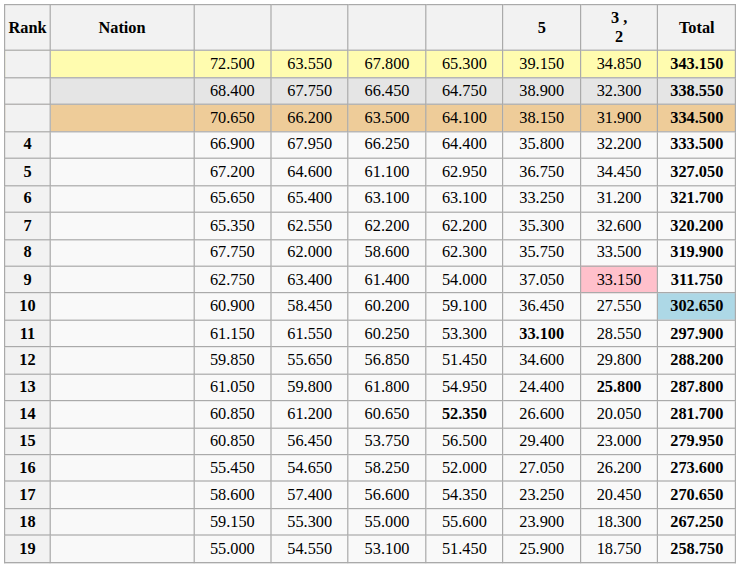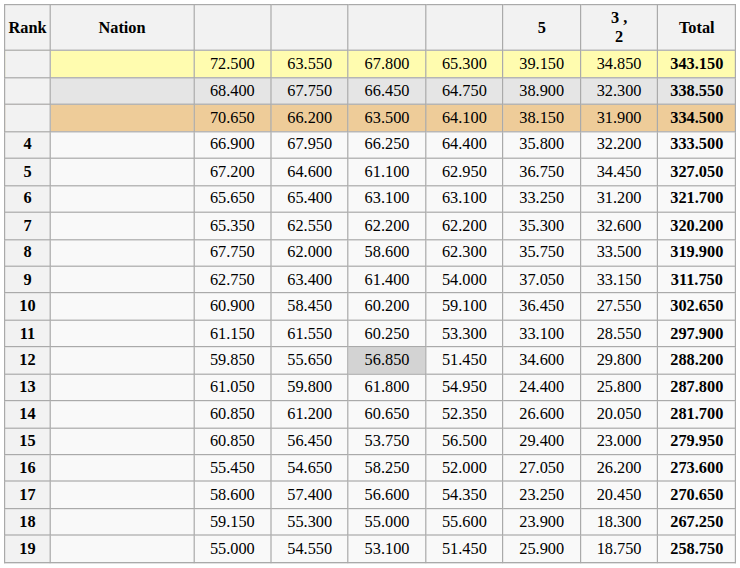(619, 279) pink background -> (619, 279) no background
(697, 306) lightblue background -> (697, 306) no background
(542, 332) bold -> (542, 332) normal
(387, 359) no background -> (387, 359) lightgrey background
(619, 386) bold -> (619, 386) normal
(464, 413) bold -> (464, 413) normal
